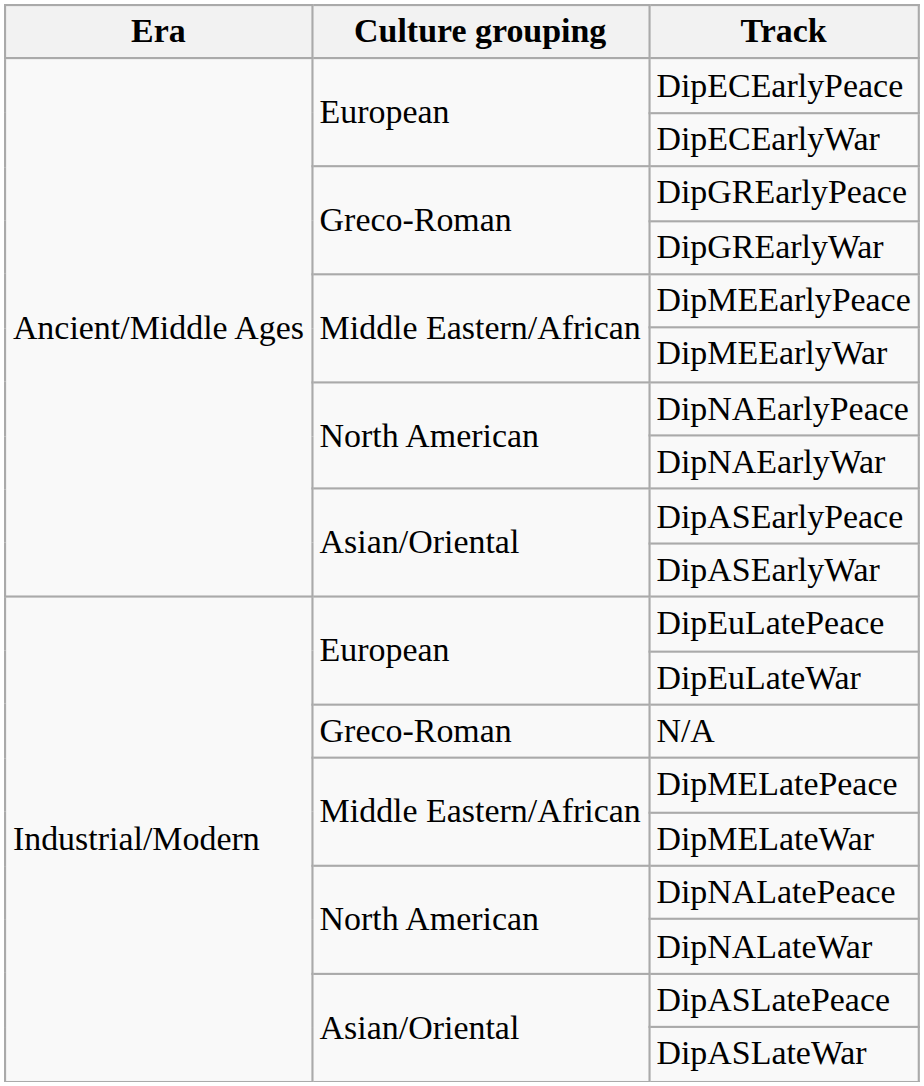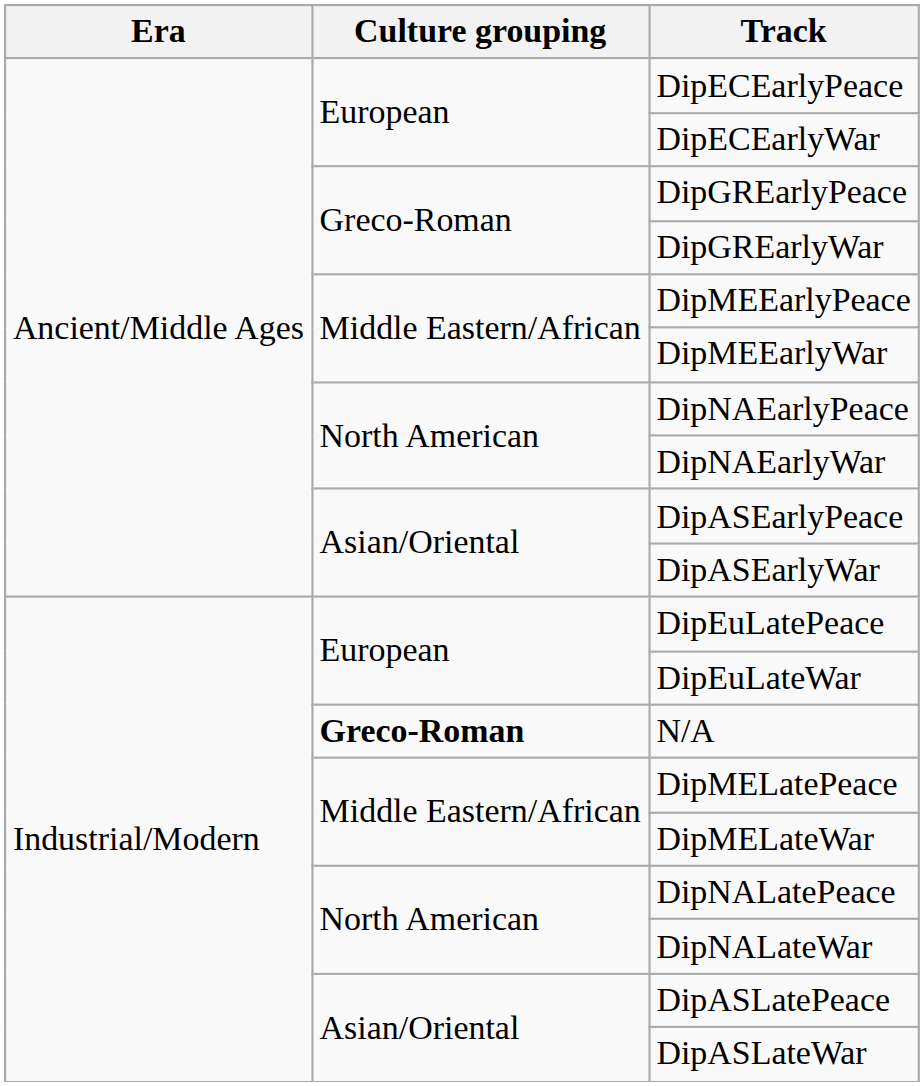(416, 730) normal -> (422, 730) bold
